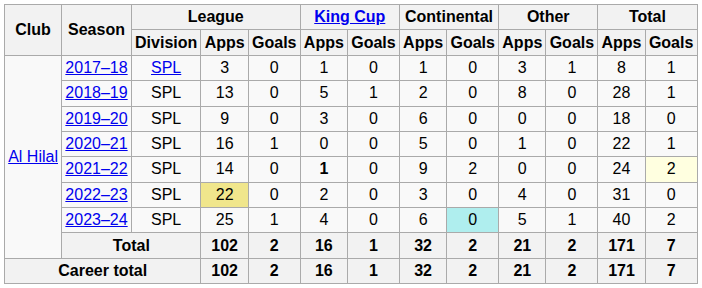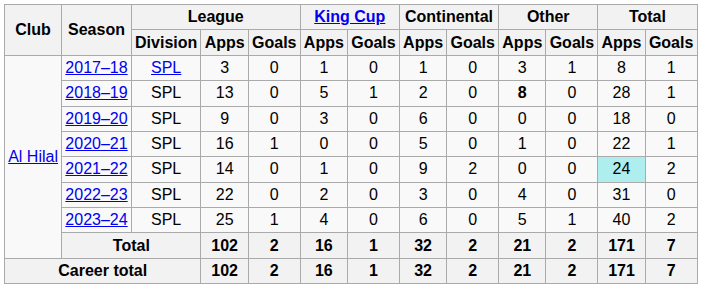(522, 93) normal -> (522, 93) bold
(324, 169) bold -> (324, 169) normal
(622, 169) no background -> (622, 169) paleturquoise background
(671, 169) lightyellow background -> (671, 169) no background
(225, 194) khaki background -> (225, 194) no background
(473, 220) paleturquoise background -> (473, 220) no background
